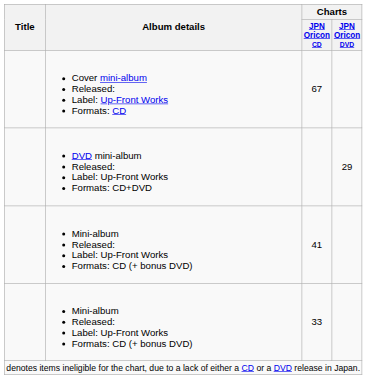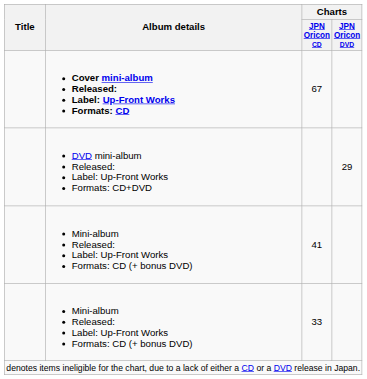(174, 95) normal -> (174, 95) bold
